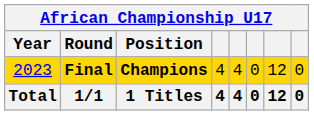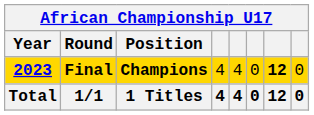(33, 70) normal -> (33, 70) bold
(277, 70) normal -> (277, 70) bold
